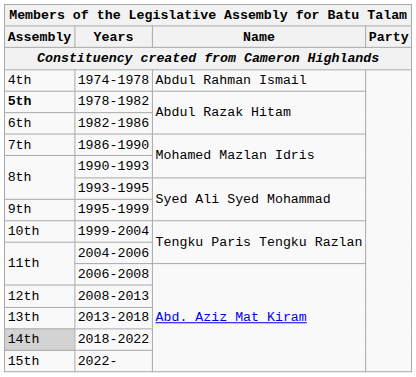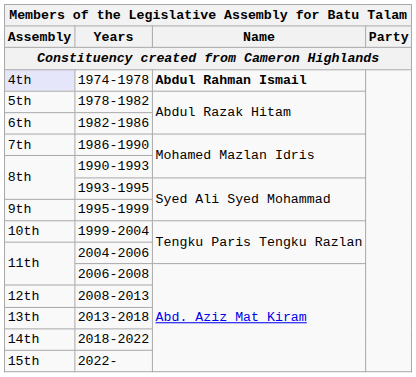(20, 80) no background -> (20, 80) lavender background
(231, 80) normal -> (231, 80) bold
(20, 102) bold -> (20, 102) normal
(24, 339) lightgrey background -> (24, 339) no background
